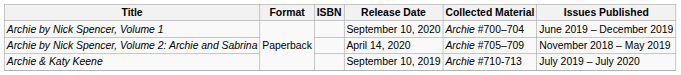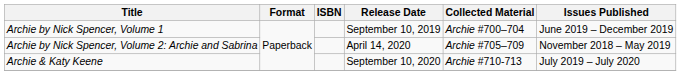(394, 29) September 10, 2020 -> (394, 29) September 10, 2019
(394, 62) September 10, 2019 -> (394, 62) September 10, 2020
